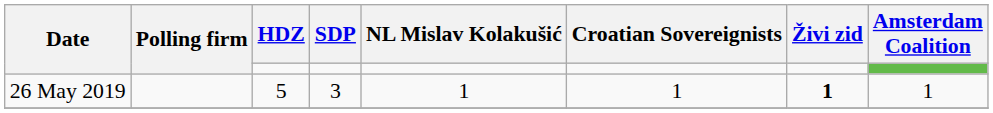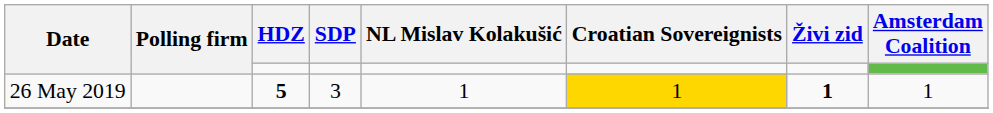(281, 90) normal -> (281, 90) bold
(677, 90) no background -> (677, 90) gold background
